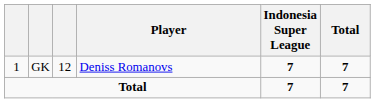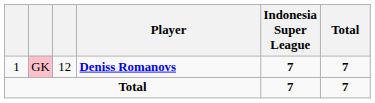(41, 66) no background -> (41, 66) pink background
(126, 66) normal -> (128, 66) bold
